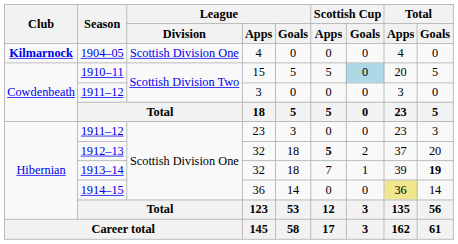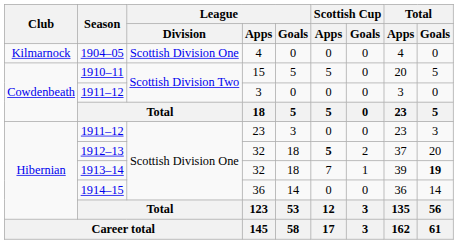(41, 53) bold -> (41, 53) normal
(365, 72) lightblue background -> (365, 72) no background
(401, 190) khaki background -> (401, 190) no background
